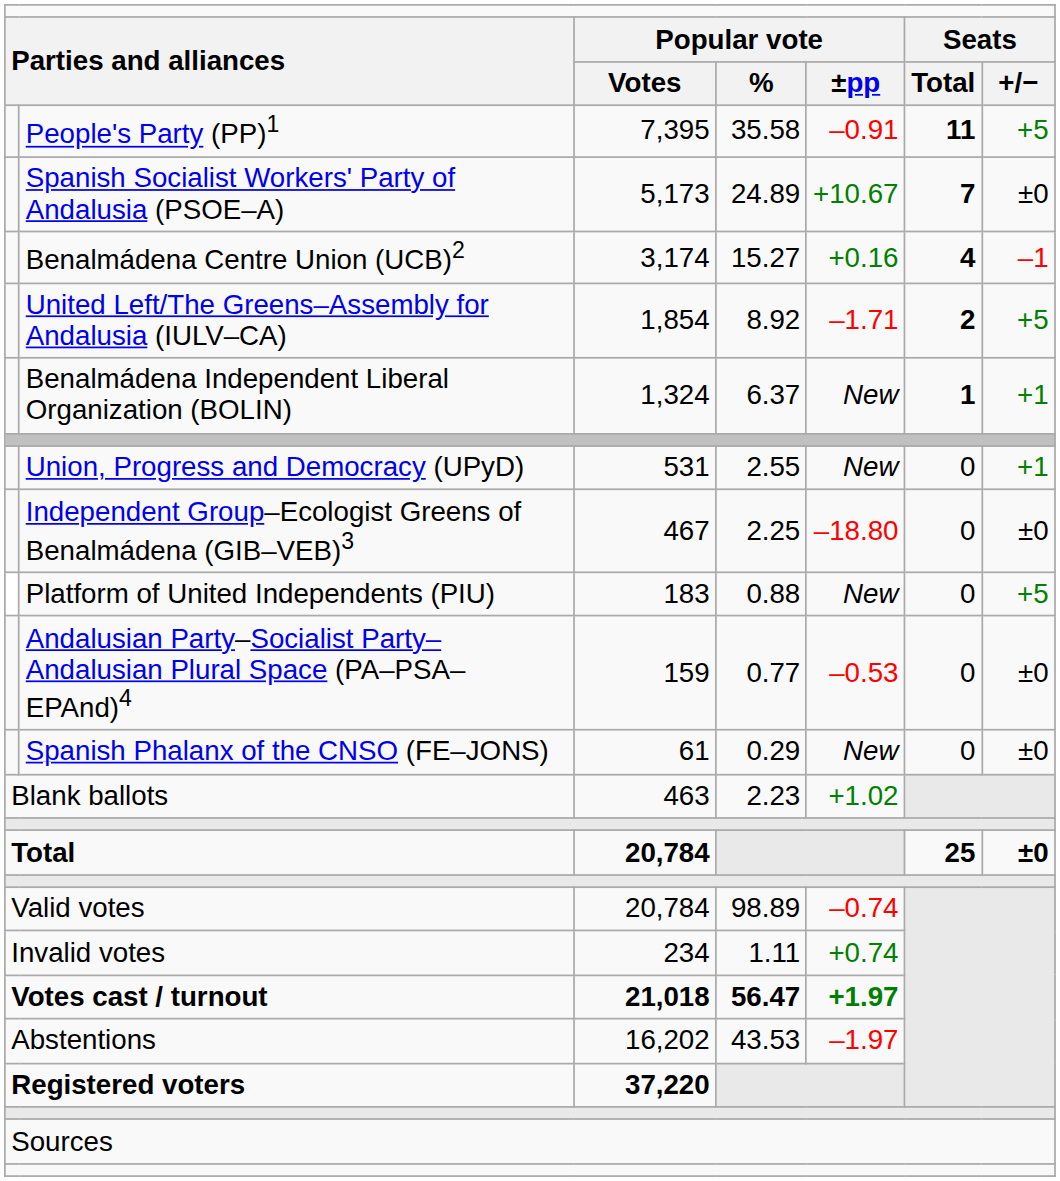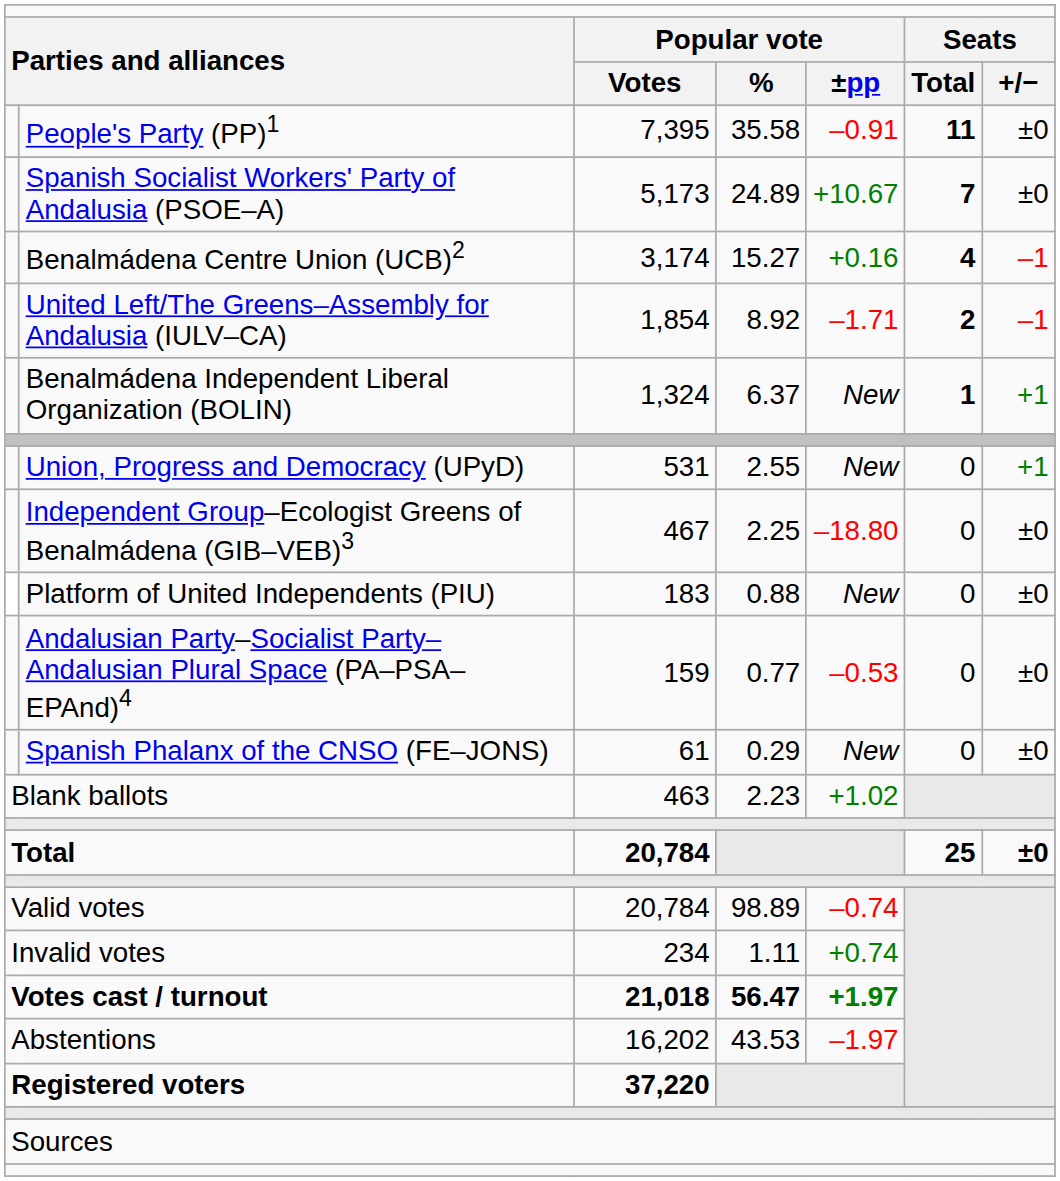(1033, 130) +5 -> (1033, 130) ±0
(1033, 320) +5 -> (1033, 320) –1
(1033, 594) +5 -> (1033, 594) ±0
